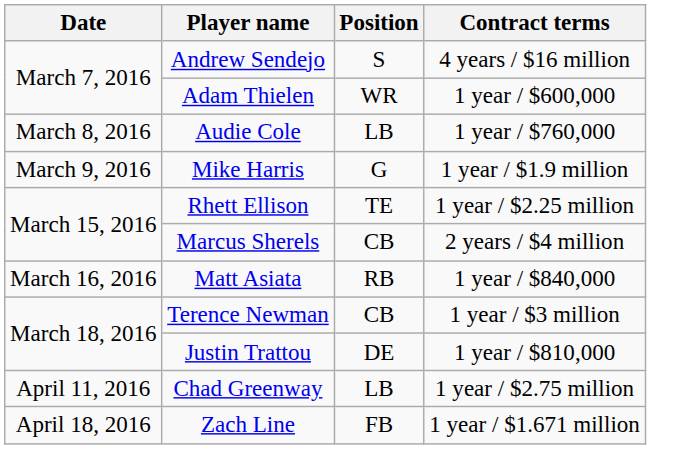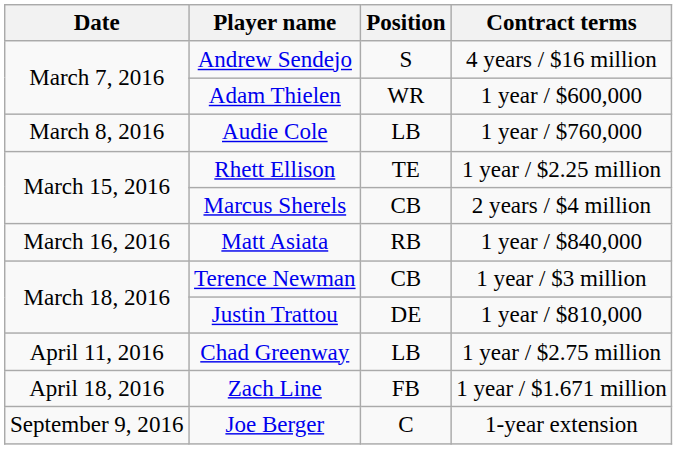- row: (248, 168)
+ row: (275, 424)
